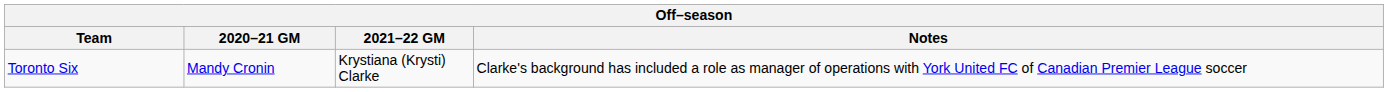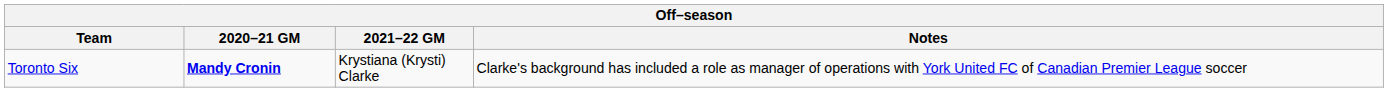(231, 68) normal -> (234, 68) bold
